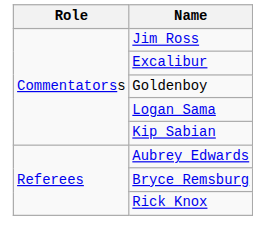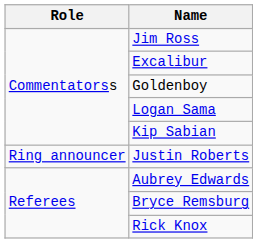+ row: (191, 157)
